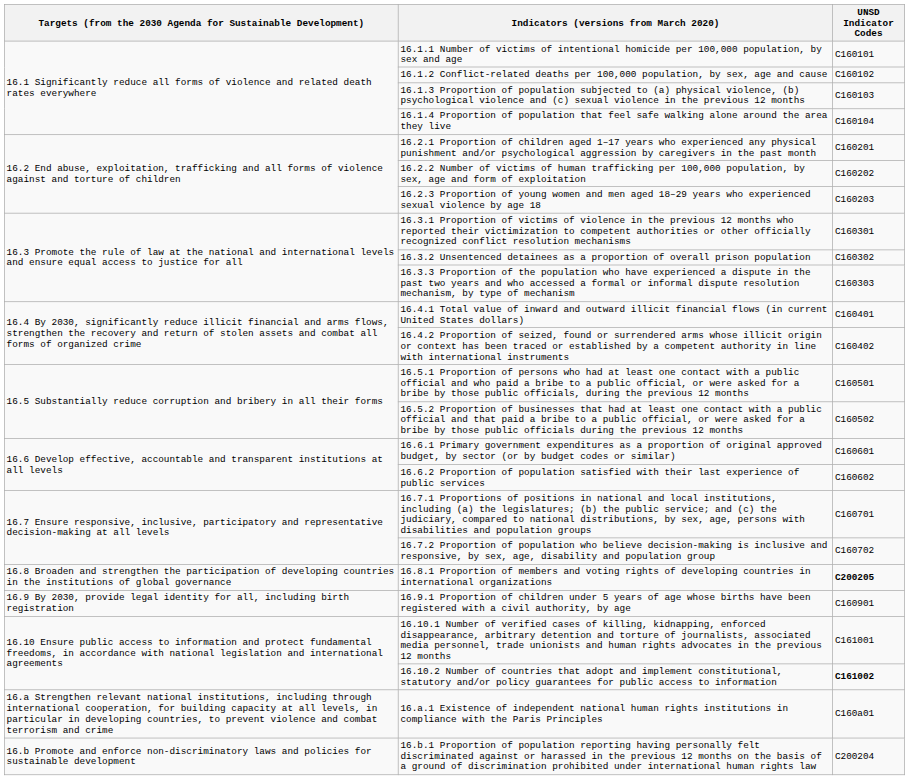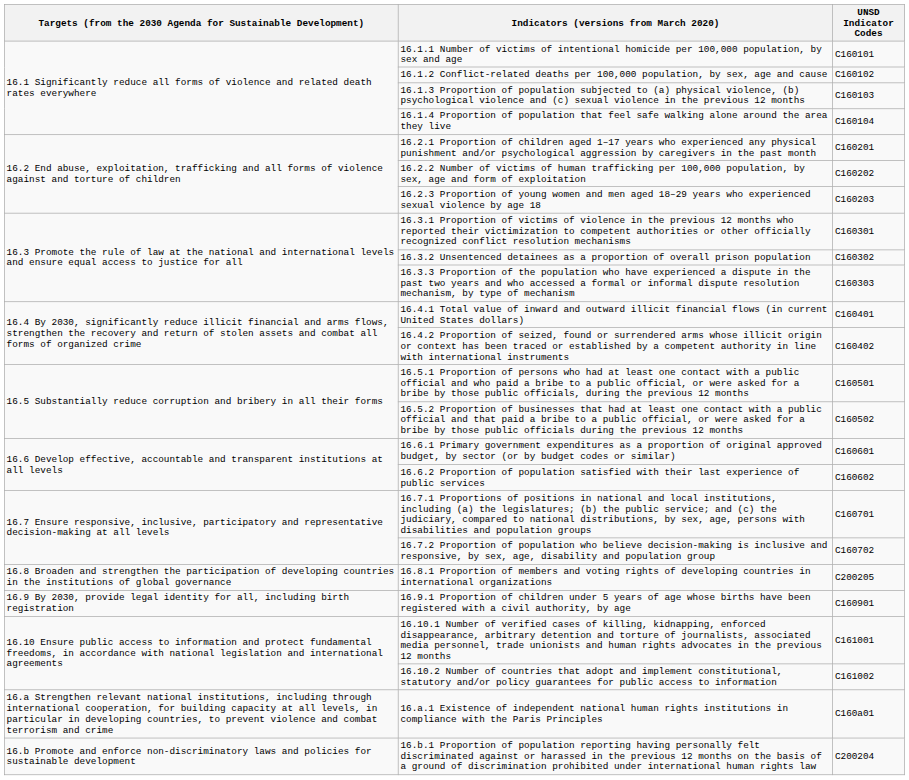(855, 577) bold -> (855, 577) normal
(855, 677) bold -> (855, 677) normal
